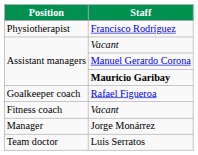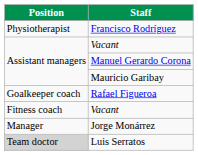(130, 77) bold -> (127, 77) normal
(32, 142) no background -> (32, 142) lightgrey background
